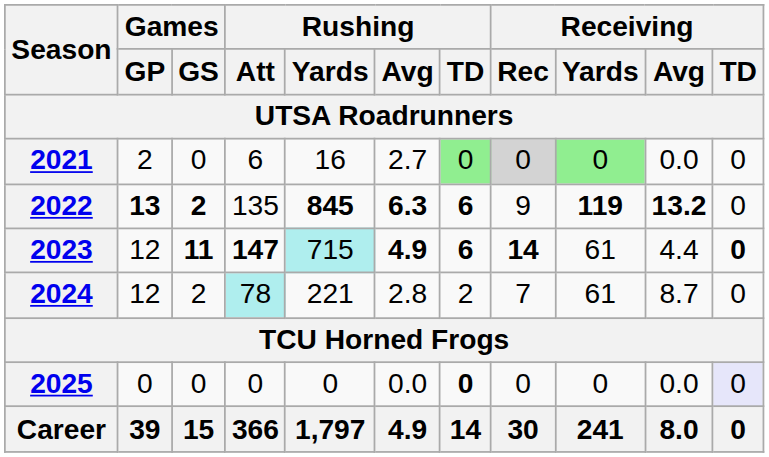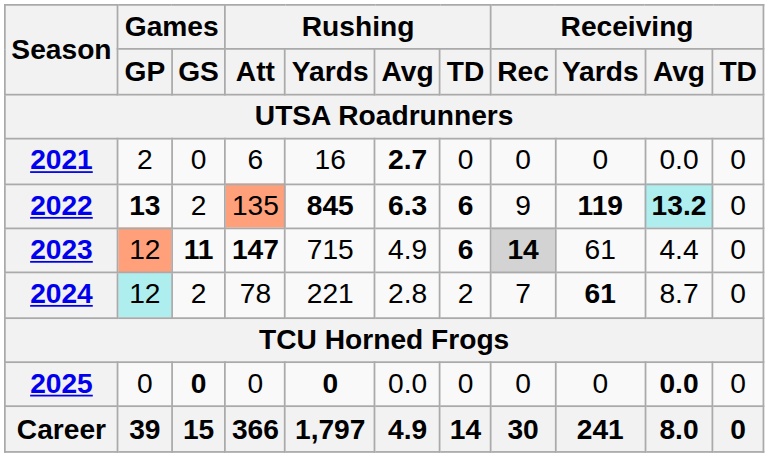(408, 160) normal -> (408, 160) bold
(465, 160) lightgreen background -> (465, 160) no background
(523, 160) lightgrey background -> (523, 160) no background
(600, 160) lightgreen background -> (600, 160) no background
(199, 205) bold -> (199, 205) normal
(255, 205) no background -> (255, 205) lightsalmon background
(679, 205) no background -> (679, 205) paleturquoise background
(145, 250) no background -> (145, 250) lightsalmon background
(330, 250) paleturquoise background -> (330, 250) no background
(408, 250) bold -> (408, 250) normal
(523, 250) no background -> (523, 250) lightgrey background
(738, 250) bold -> (738, 250) normal
(145, 294) no background -> (145, 294) paleturquoise background
(255, 294) paleturquoise background -> (255, 294) no background
(600, 294) normal -> (600, 294) bold
(199, 384) normal -> (199, 384) bold
(330, 384) normal -> (330, 384) bold
(465, 384) bold -> (465, 384) normal
(679, 384) normal -> (679, 384) bold
(738, 384) lavender background -> (738, 384) no background
